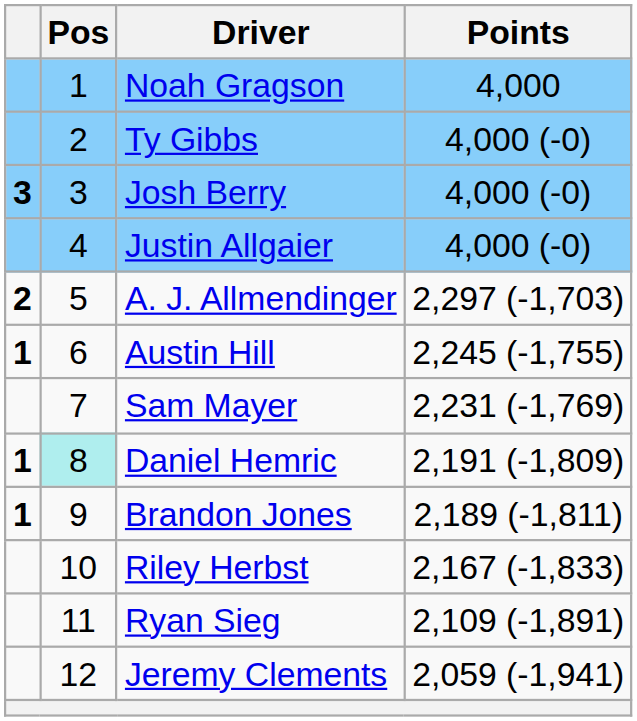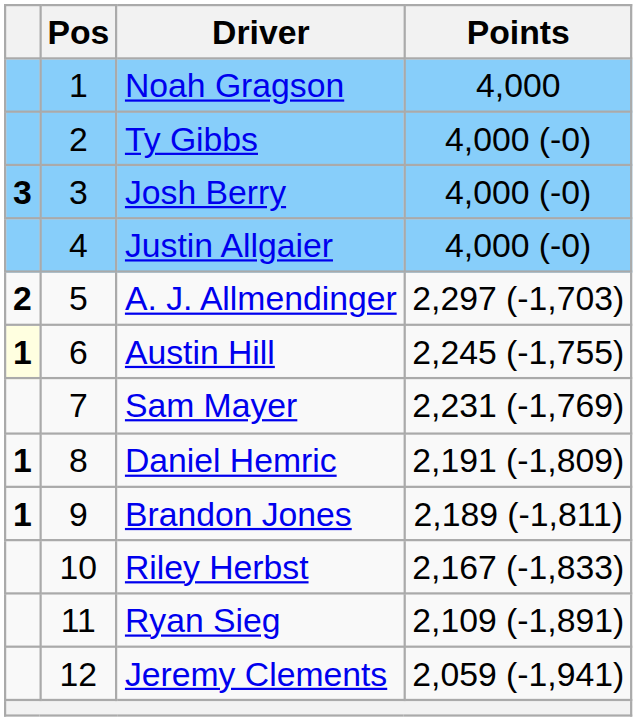(22, 353) no background -> (22, 353) lightyellow background
(78, 459) paleturquoise background -> (78, 459) no background
